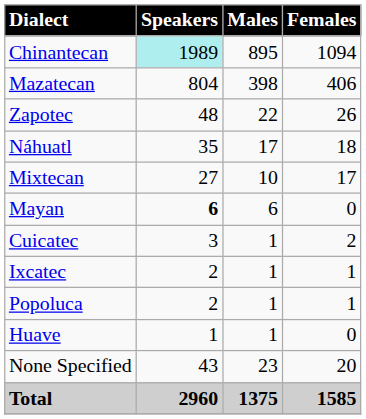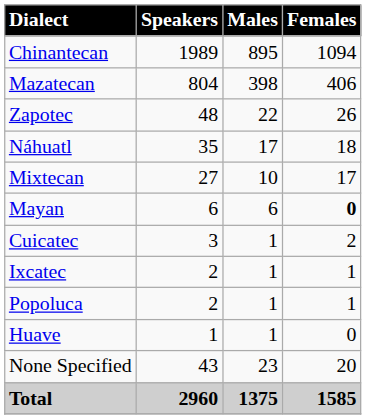(198, 51) paleturquoise background -> (198, 51) no background
(213, 209) bold -> (213, 209) normal
(351, 209) normal -> (351, 209) bold
